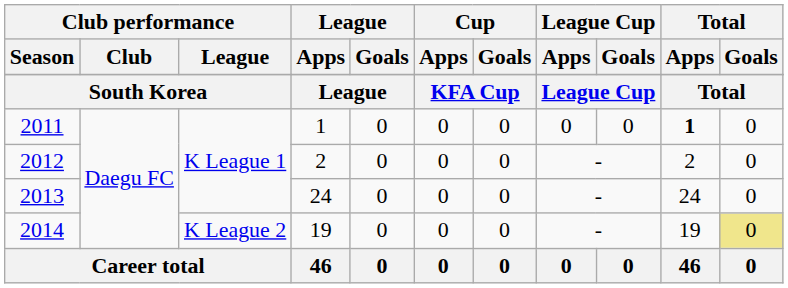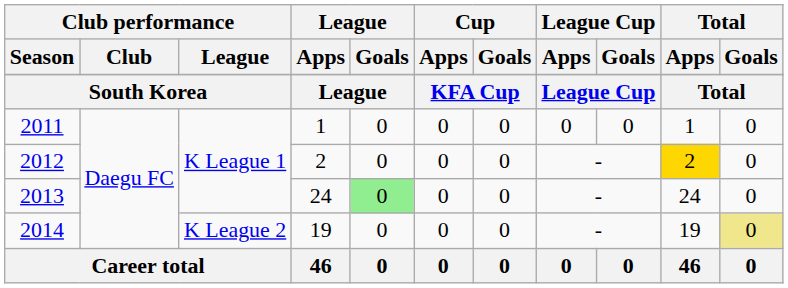(690, 126) bold -> (690, 126) normal
(690, 160) no background -> (690, 160) gold background
(382, 195) no background -> (382, 195) lightgreen background
